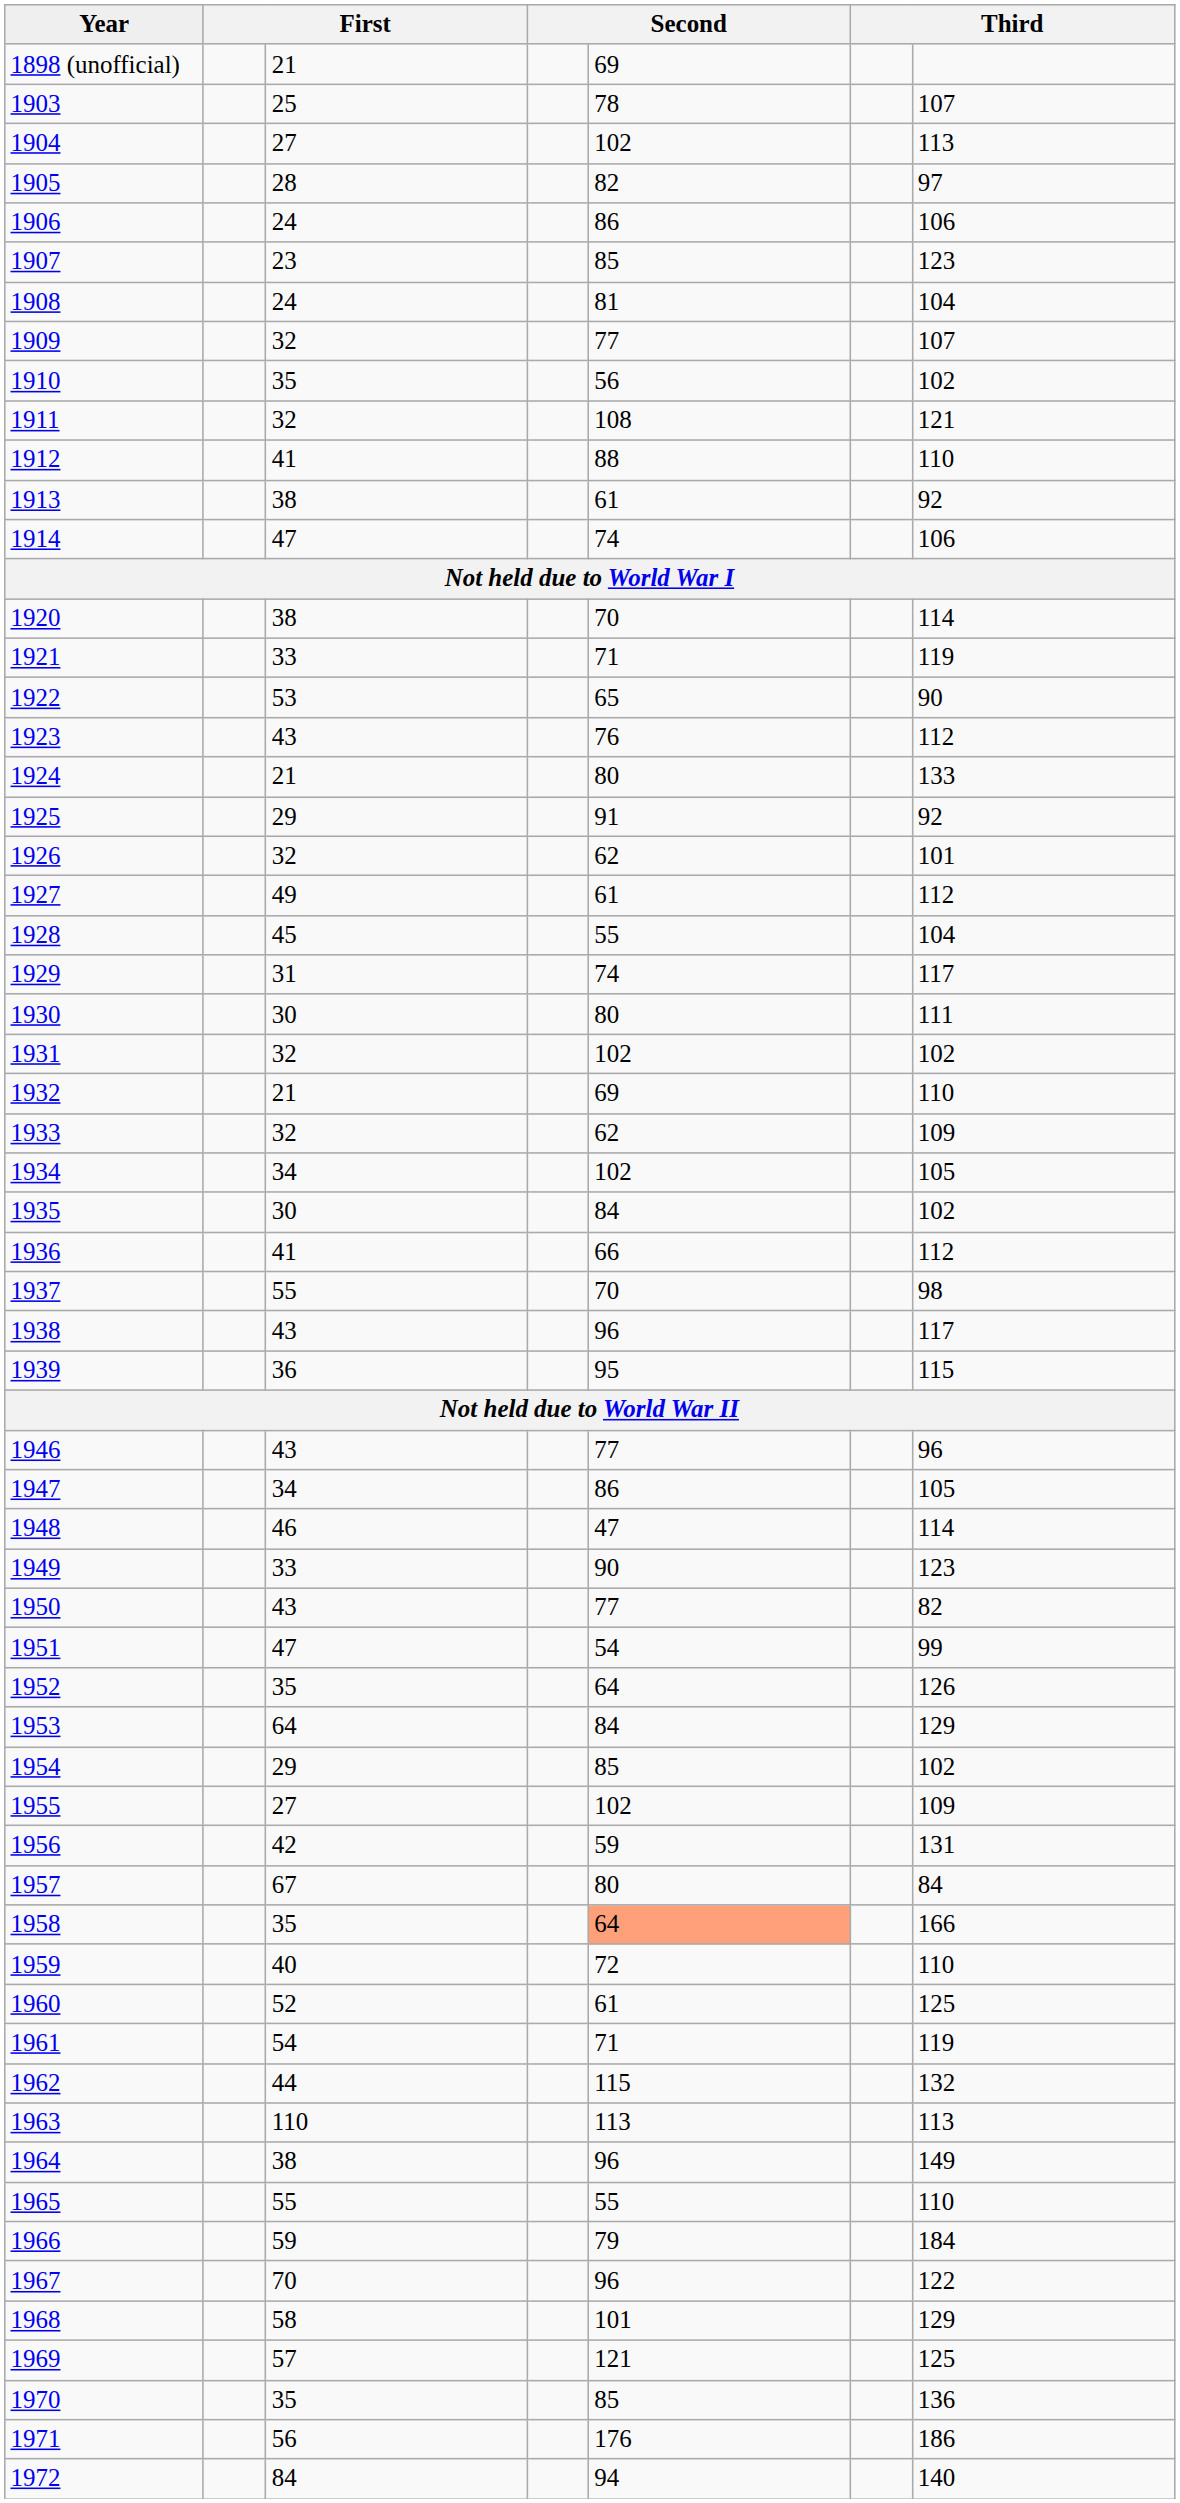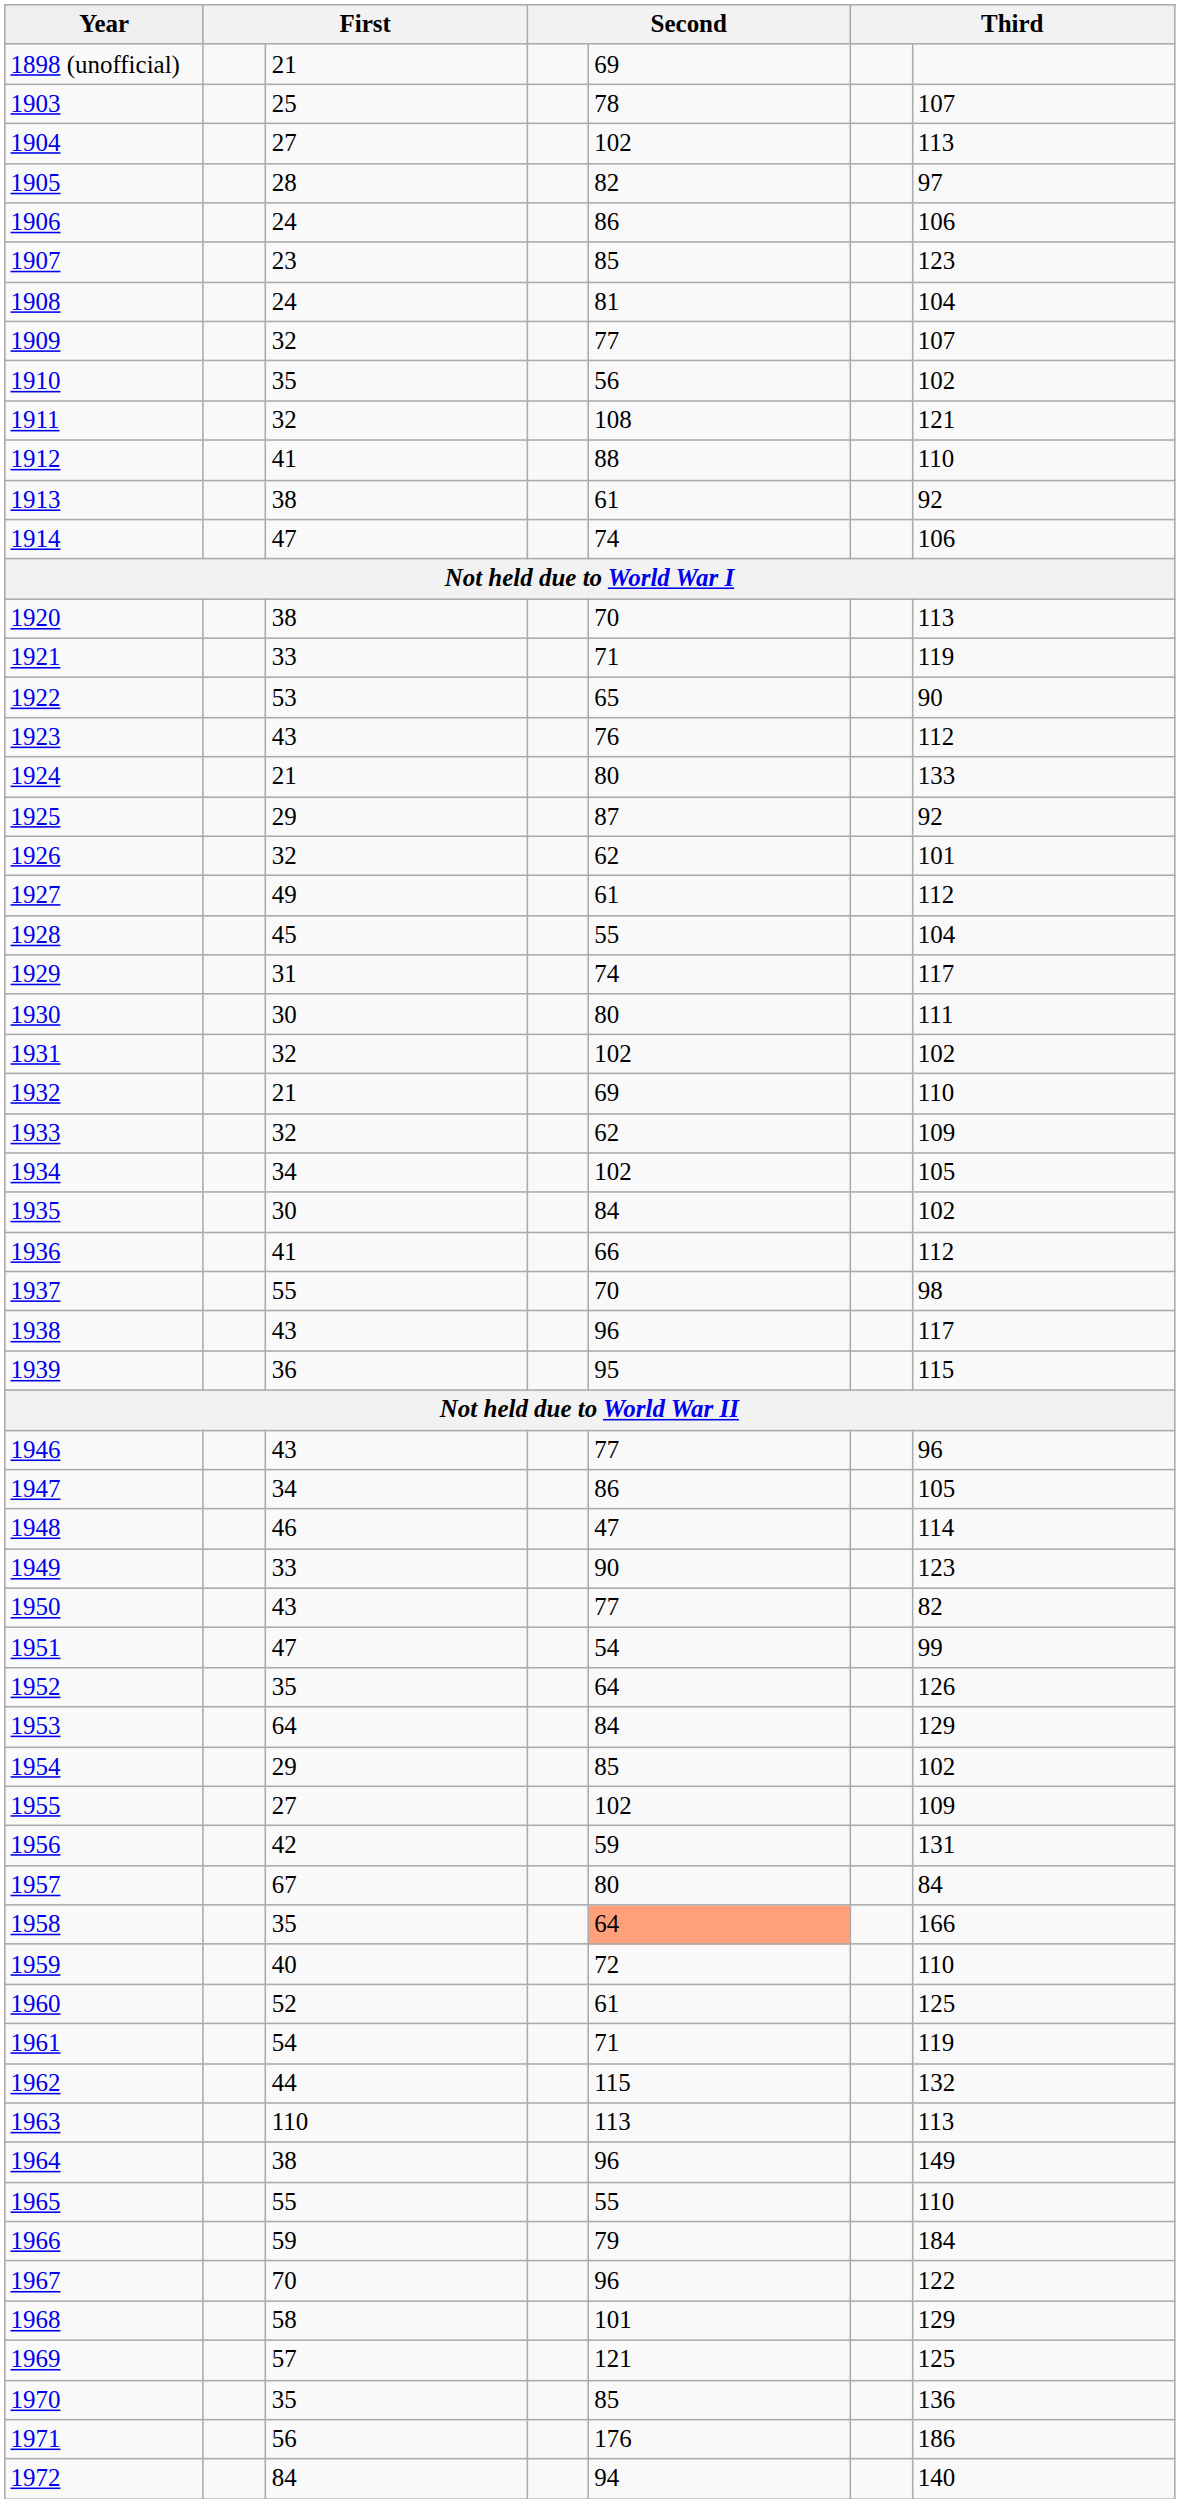(936, 618) 114 -> (936, 618) 113
(607, 815) 91 -> (607, 815) 87
